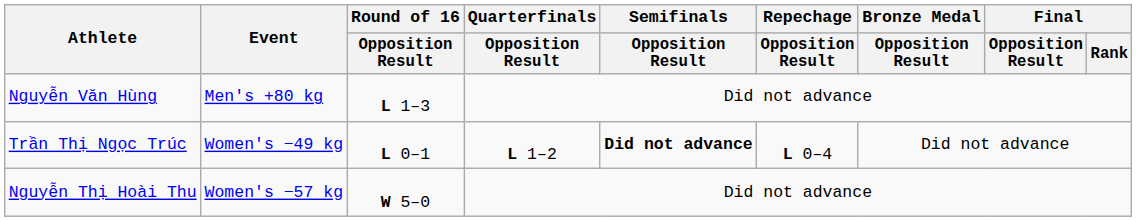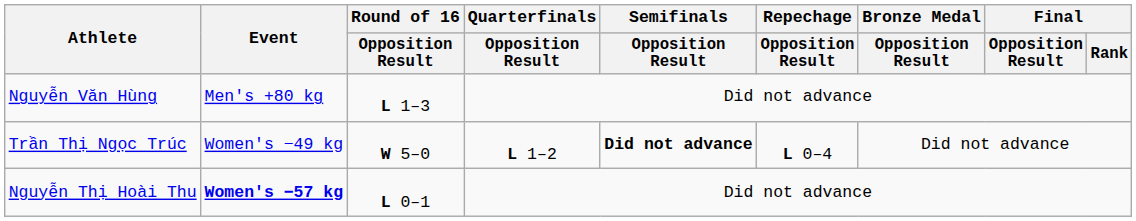(405, 155) L 0–1 -> (405, 155) W 5–0
(274, 192) normal -> (274, 192) bold
(405, 202) W 5–0 -> (405, 202) L 0–1
